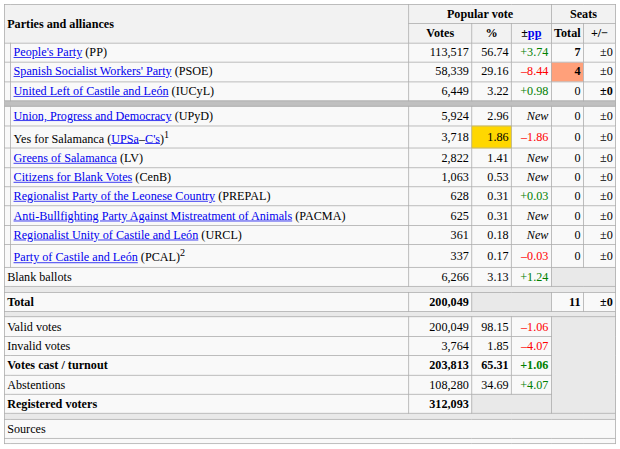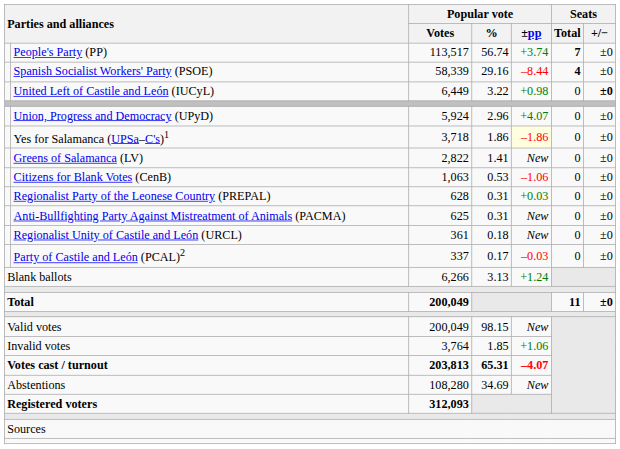(578, 71) lightsalmon background -> (578, 71) no background
(538, 116) New -> (534, 116) +4.07
(498, 137) gold background -> (498, 137) no background
(535, 137) no background -> (535, 137) lightyellow background
(538, 177) New -> (535, 177) –1.06
(535, 326) –1.06 -> (538, 326) New
(535, 346) –4.07 -> (534, 346) +1.06
(534, 365) +1.06 -> (535, 365) –4.07
(534, 384) +4.07 -> (538, 384) New
